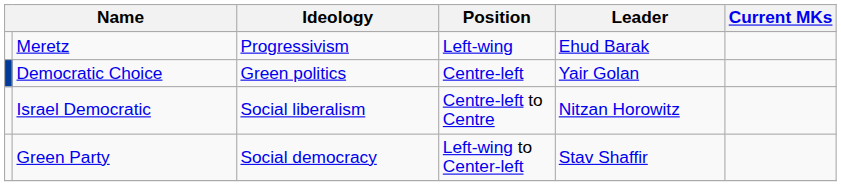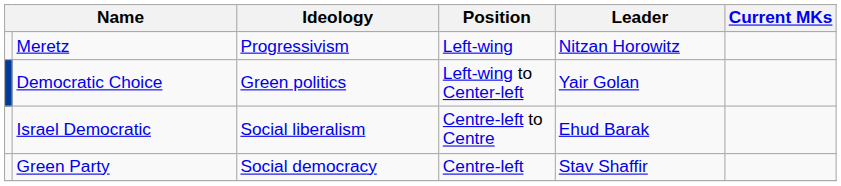(604, 45) Ehud Barak -> (619, 45) Nitzan Horowitz
(483, 73) Centre-left -> (487, 82) Left-wing to Center-left
(619, 110) Nitzan Horowitz -> (604, 129) Ehud Barak
(487, 156) Left-wing to Center-left -> (483, 166) Centre-left
